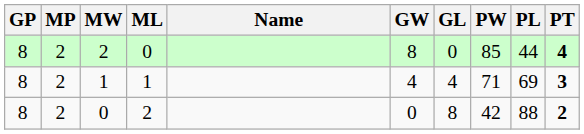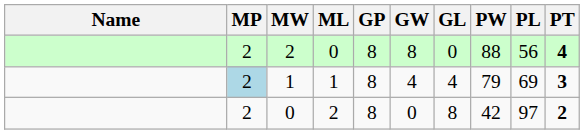columns swapped: (279, 19) <-> (23, 19)
(491, 50) 85 -> (491, 50) 88
(528, 50) 44 -> (528, 50) 56
(60, 81) no background -> (247, 81) lightblue background
(491, 81) 71 -> (491, 81) 79
(528, 112) 88 -> (528, 112) 97
